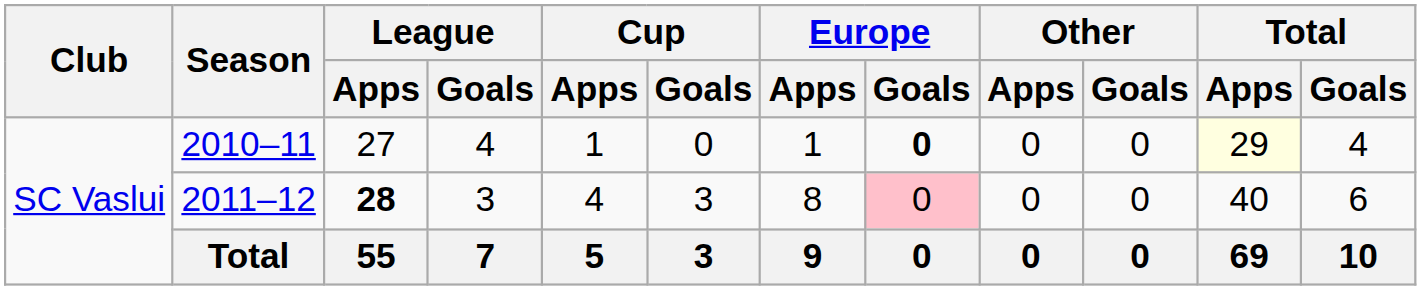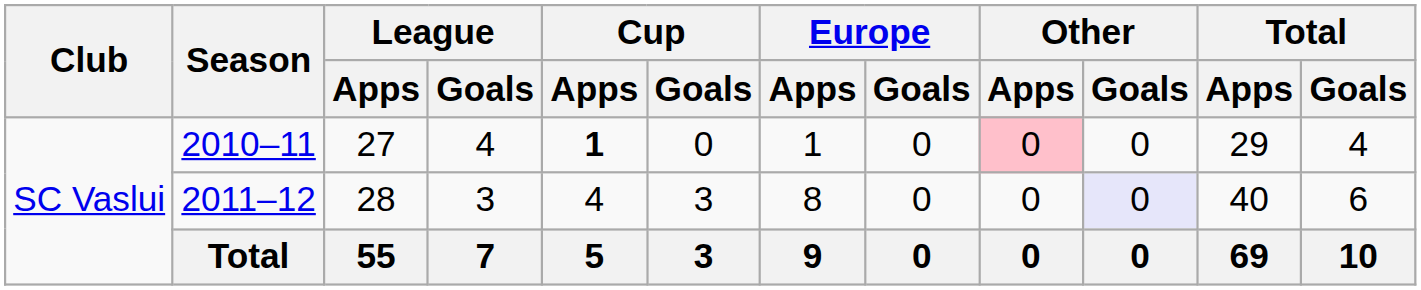(594, 144) normal -> (594, 144) bold
(922, 144) bold -> (922, 144) normal
(1031, 144) no background -> (1031, 144) pink background
(1249, 144) lightyellow background -> (1249, 144) no background
(376, 199) bold -> (376, 199) normal
(922, 199) pink background -> (922, 199) no background
(1140, 199) no background -> (1140, 199) lavender background
